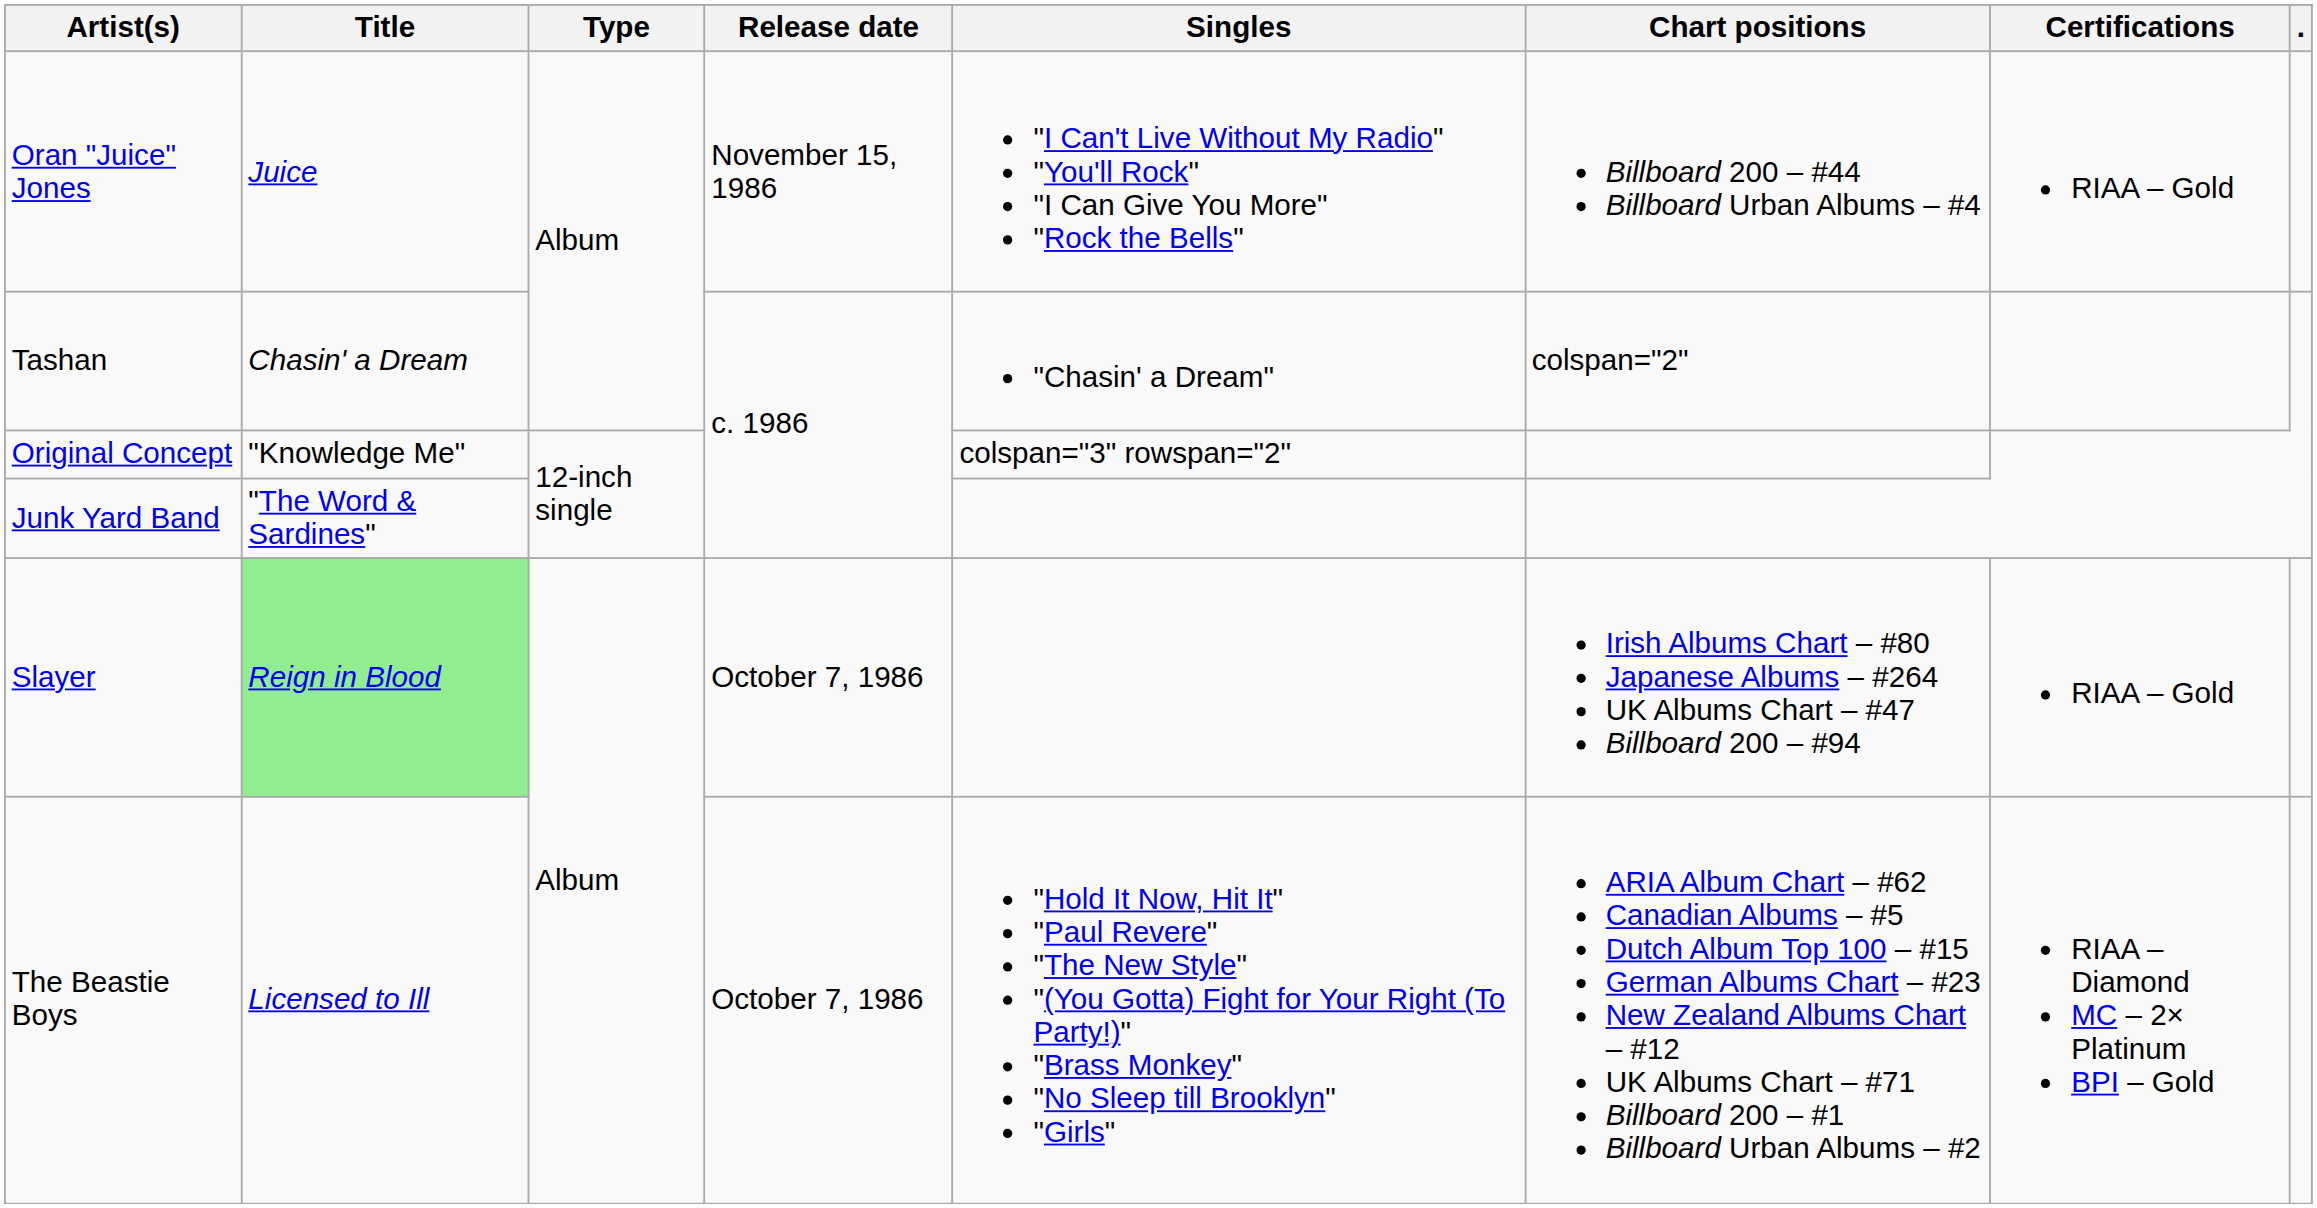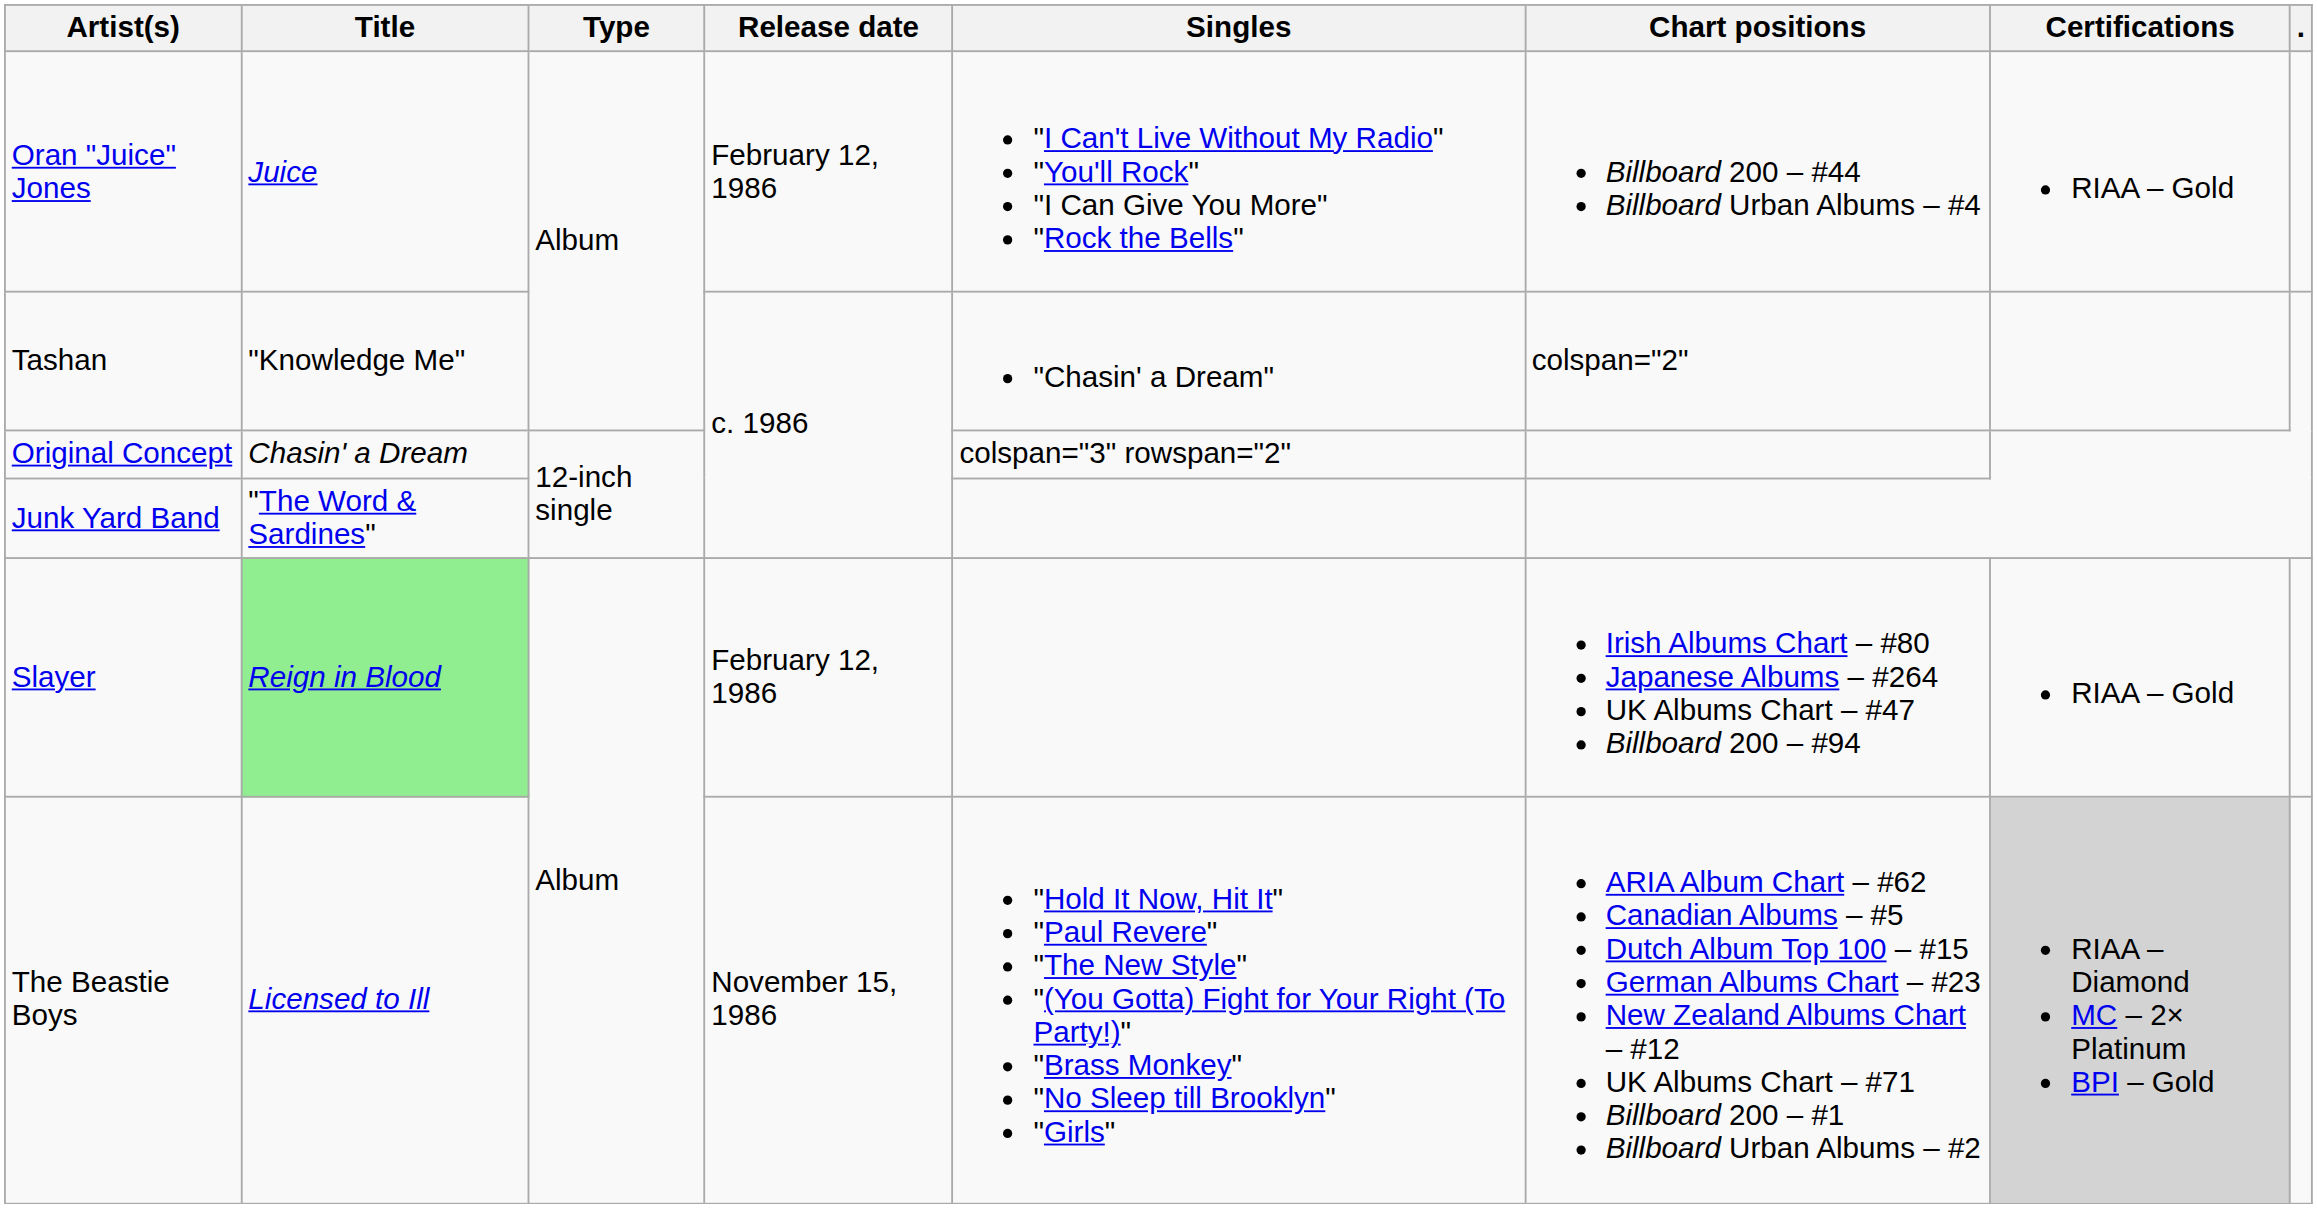(804, 171) November 15, 1986 -> (795, 171) February 12, 1986
(358, 360) Chasin' a Dream -> (357, 360) "Knowledge Me"
(357, 453) "Knowledge Me" -> (358, 453) Chasin' a Dream
(817, 677) October 7, 1986 -> (795, 677) February 12, 1986
(817, 999) October 7, 1986 -> (804, 999) November 15, 1986
(2140, 1017) no background -> (2140, 1017) lightgrey background
